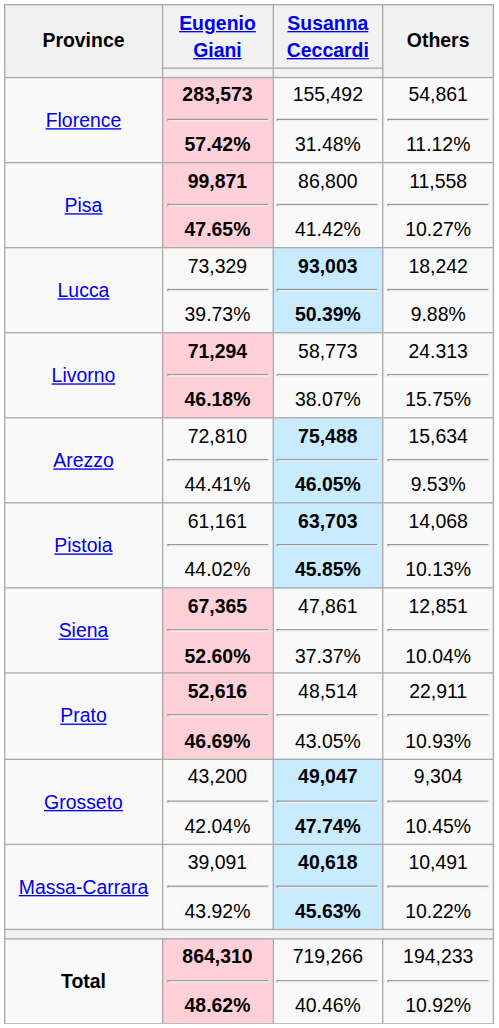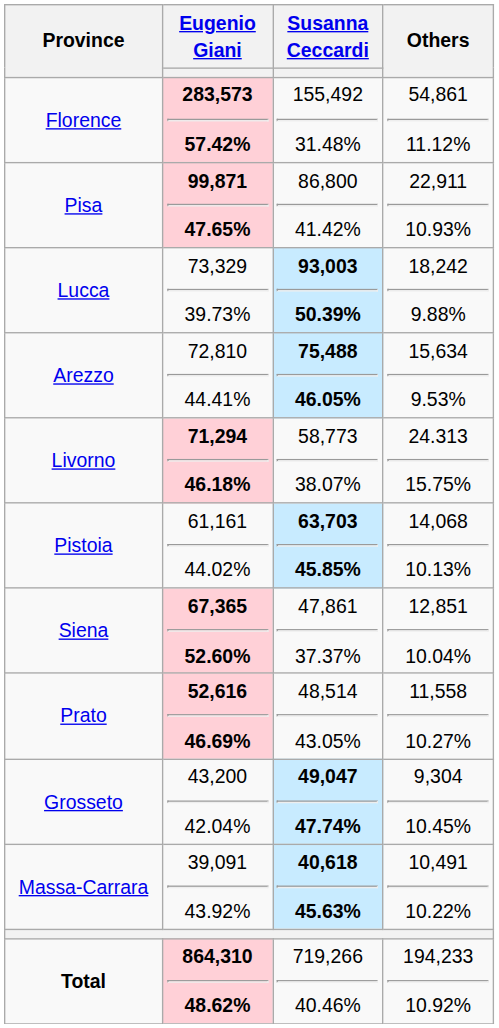(438, 205) 11,558 10.27% -> (438, 205) 22,911 10.93%
rows swapped: (83, 461) <-> (83, 376)
(438, 716) 22,911 10.93% -> (438, 716) 11,558 10.27%
